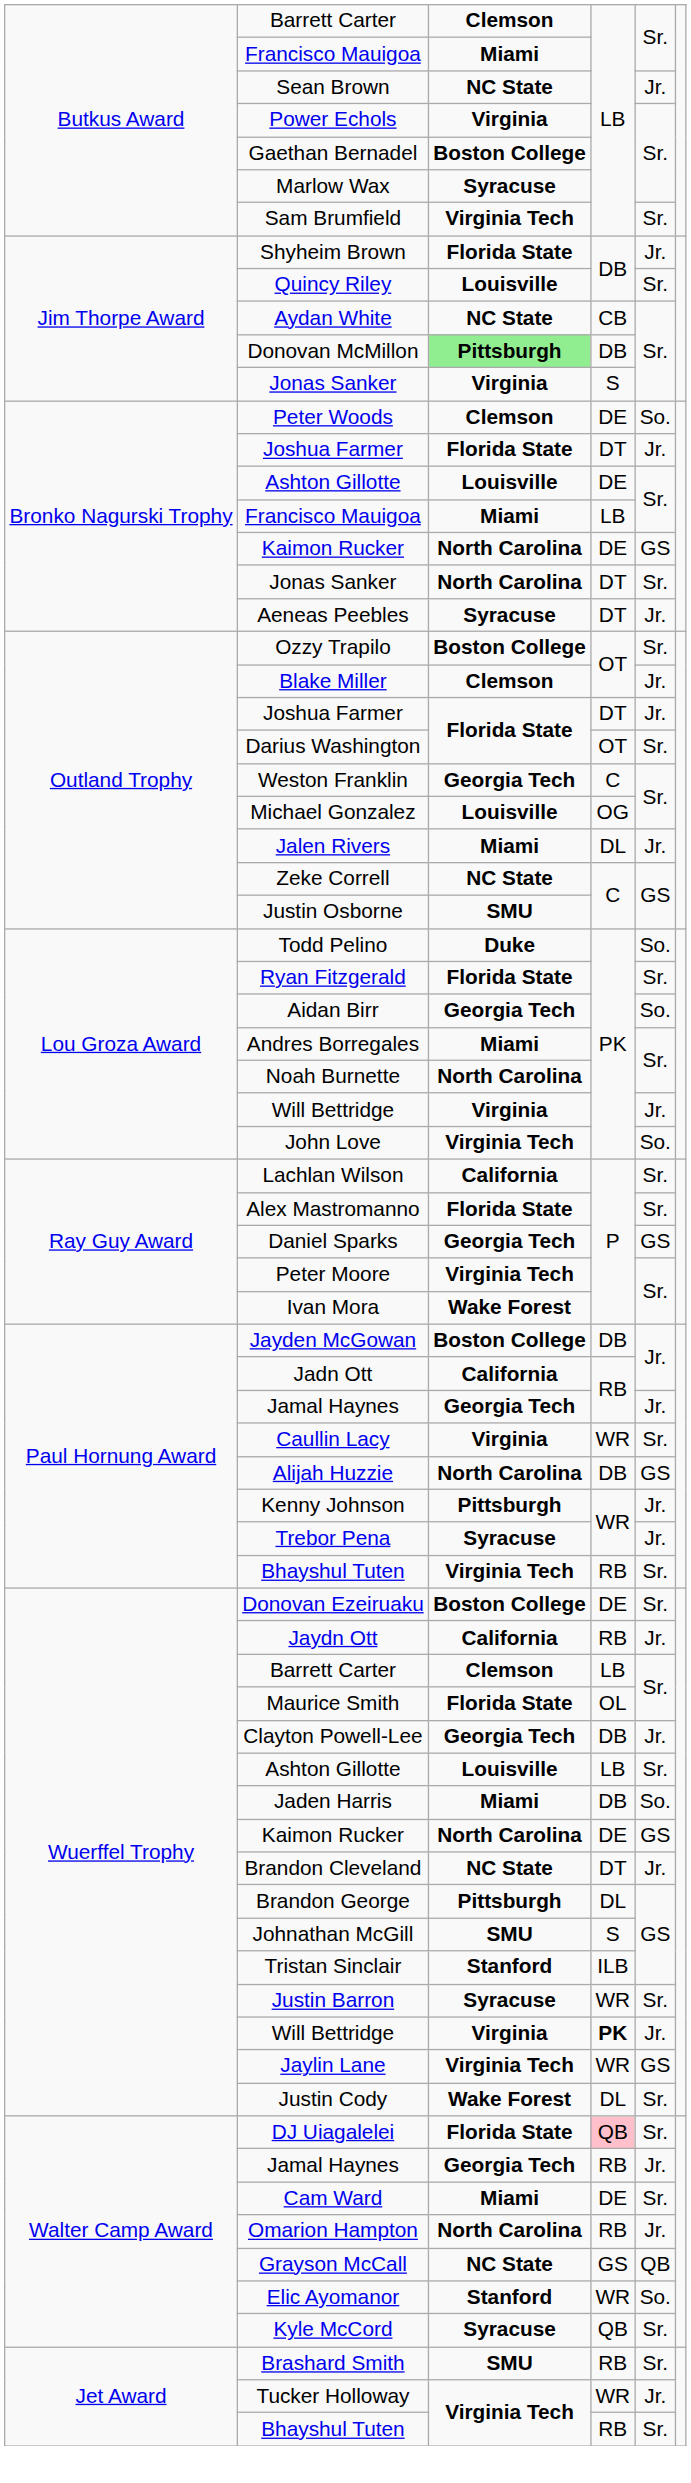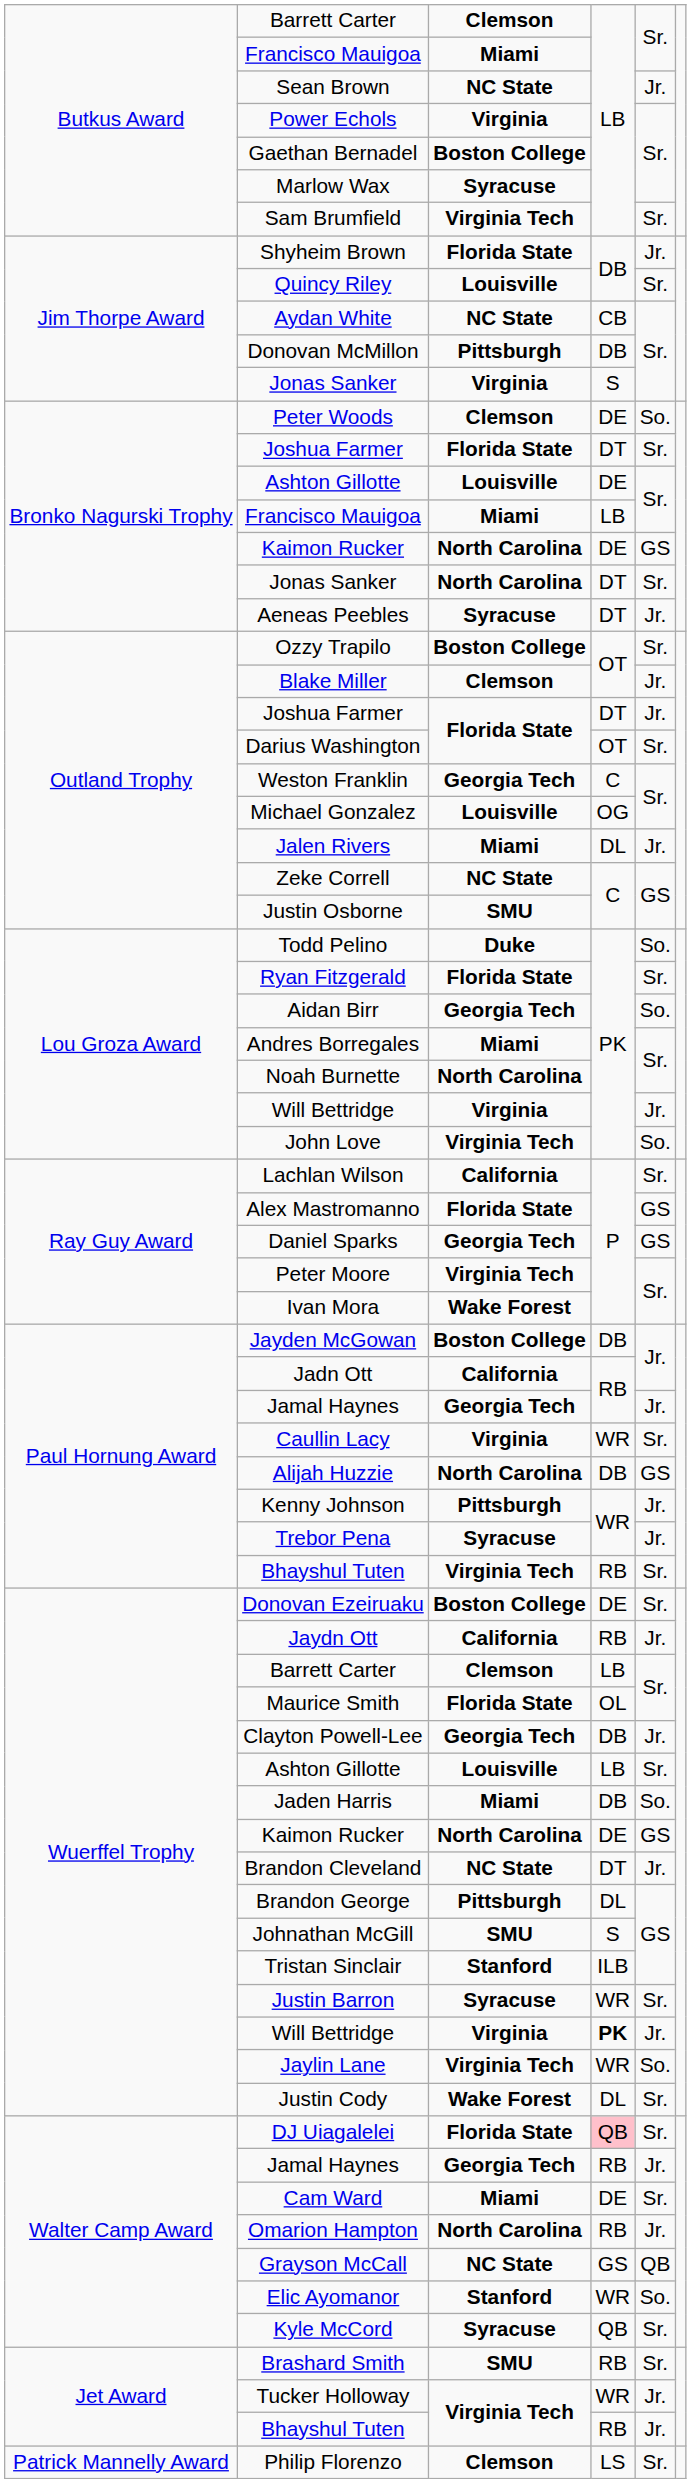(510, 350) lightgreen background -> (510, 350) no background
(655, 449) Jr. -> (655, 449) Sr.
(655, 1208) Sr. -> (655, 1208) GS
(655, 2066) GS -> (655, 2066) So.
(655, 2429) Sr. -> (655, 2429) Jr.
+ row: (121, 2462)
